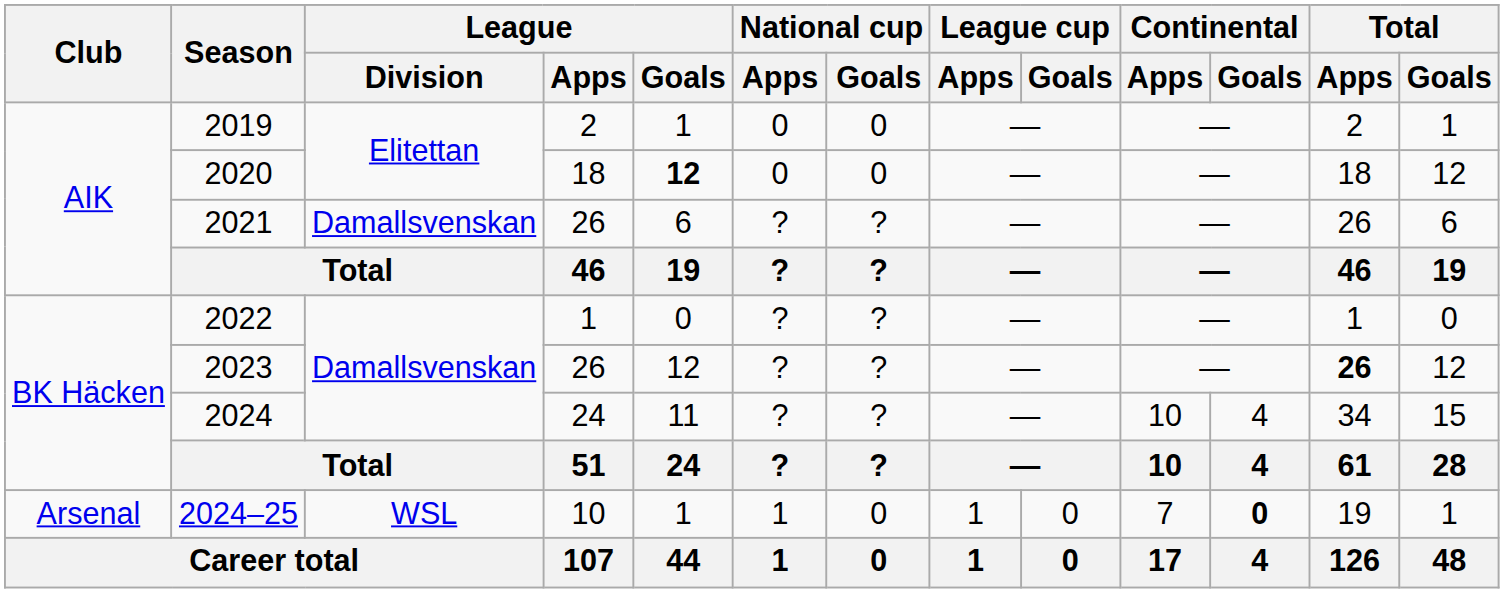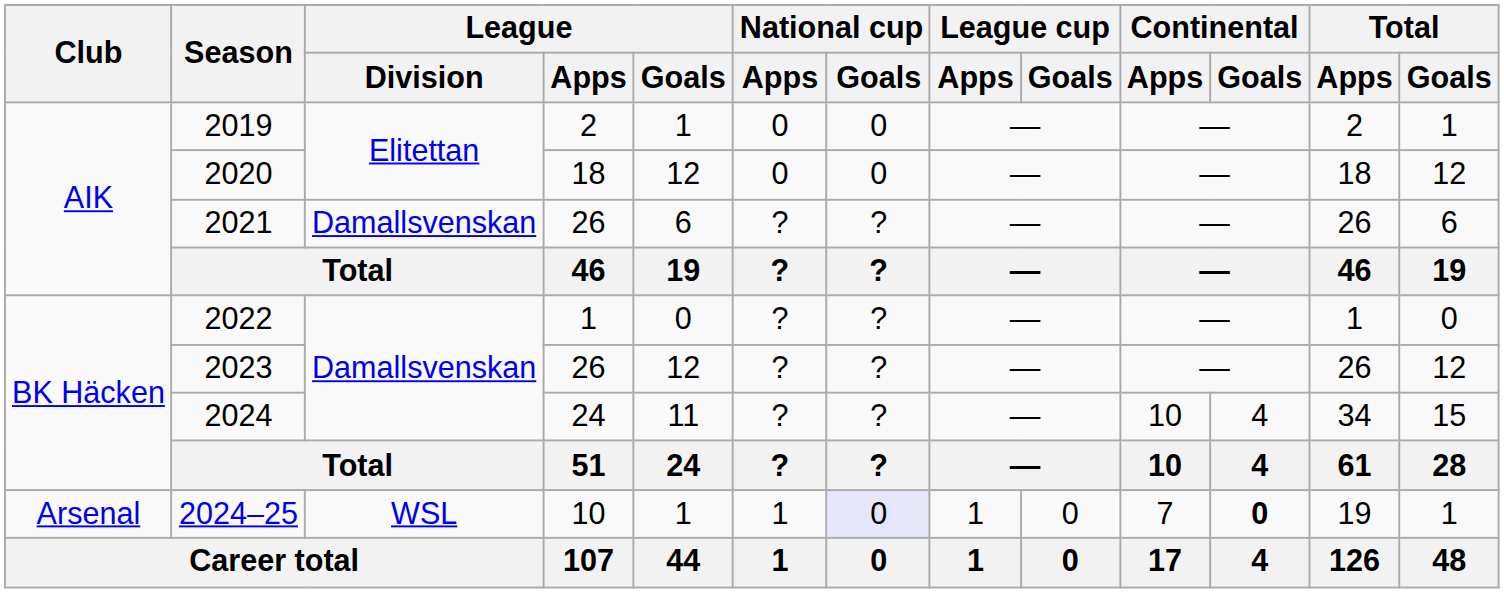(683, 174) bold -> (683, 174) normal
(1355, 367) bold -> (1355, 367) normal
(879, 513) no background -> (879, 513) lavender background
